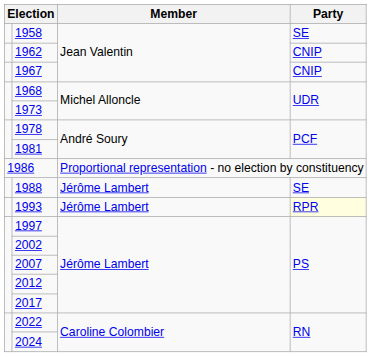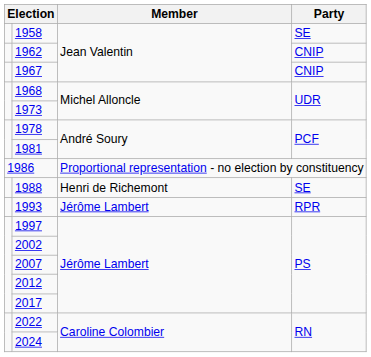(104, 187) Jérôme Lambert -> (114, 187) Henri de Richemont
(306, 206) lightyellow background -> (307, 206) no background
